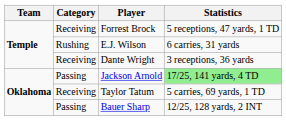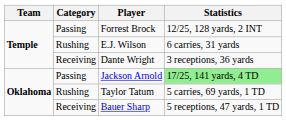(76, 29) Receiving -> (71, 29) Passing
(223, 29) 5 receptions, 47 yards, 1 TD -> (214, 29) 12/25, 128 yards, 2 INT
(76, 91) Receiving -> (72, 91) Rushing
(71, 107) Passing -> (76, 107) Receiving
(214, 107) 12/25, 128 yards, 2 INT -> (223, 107) 5 receptions, 47 yards, 1 TD
